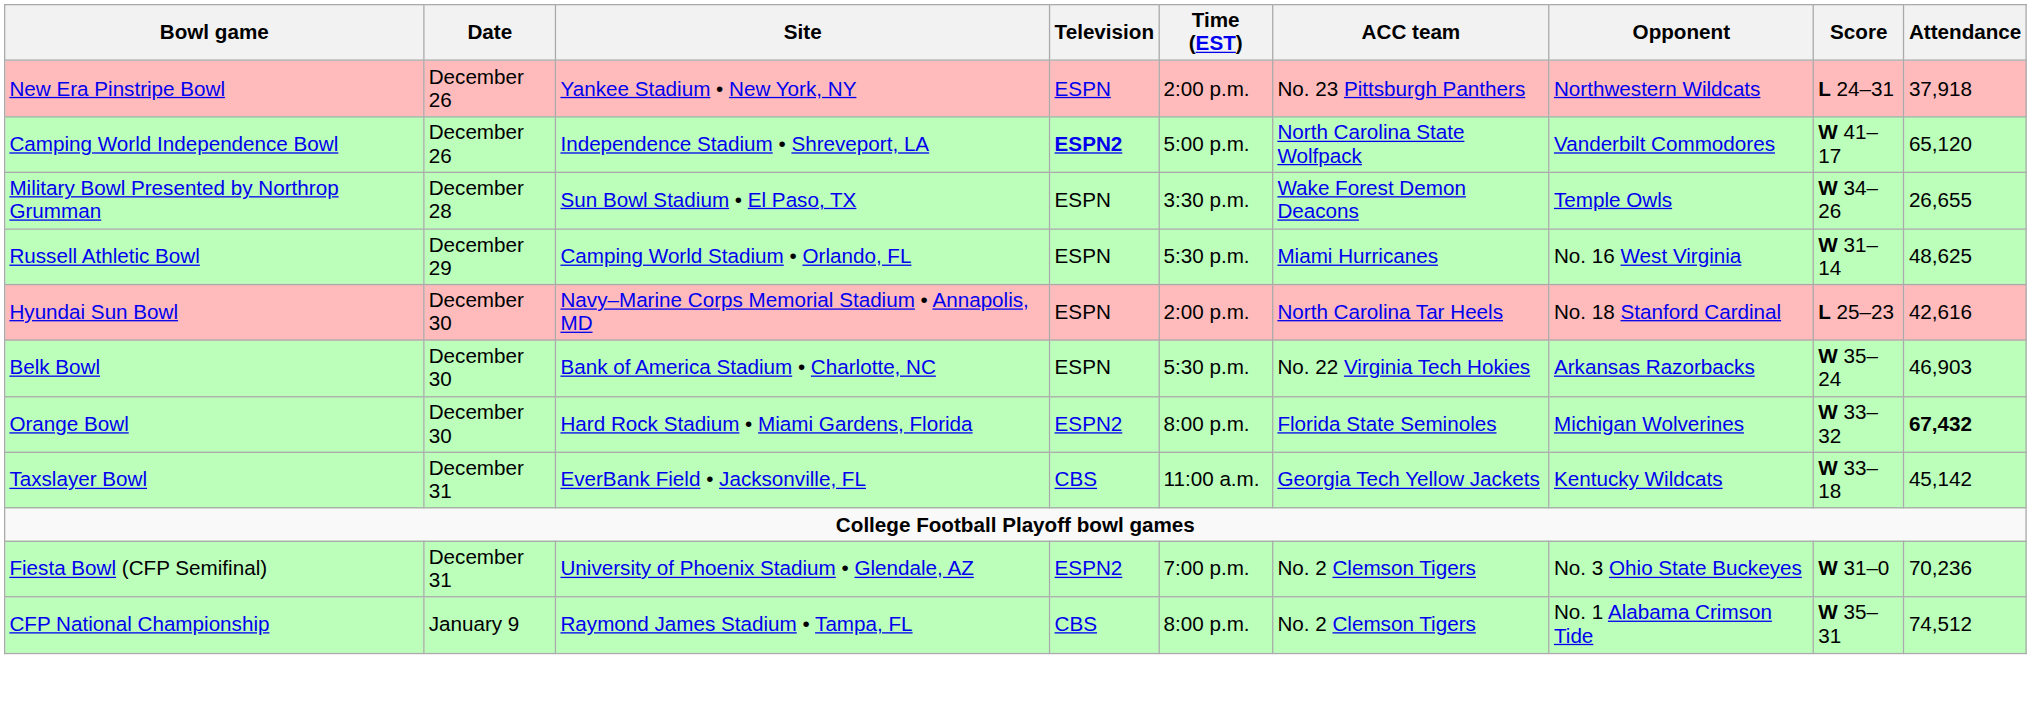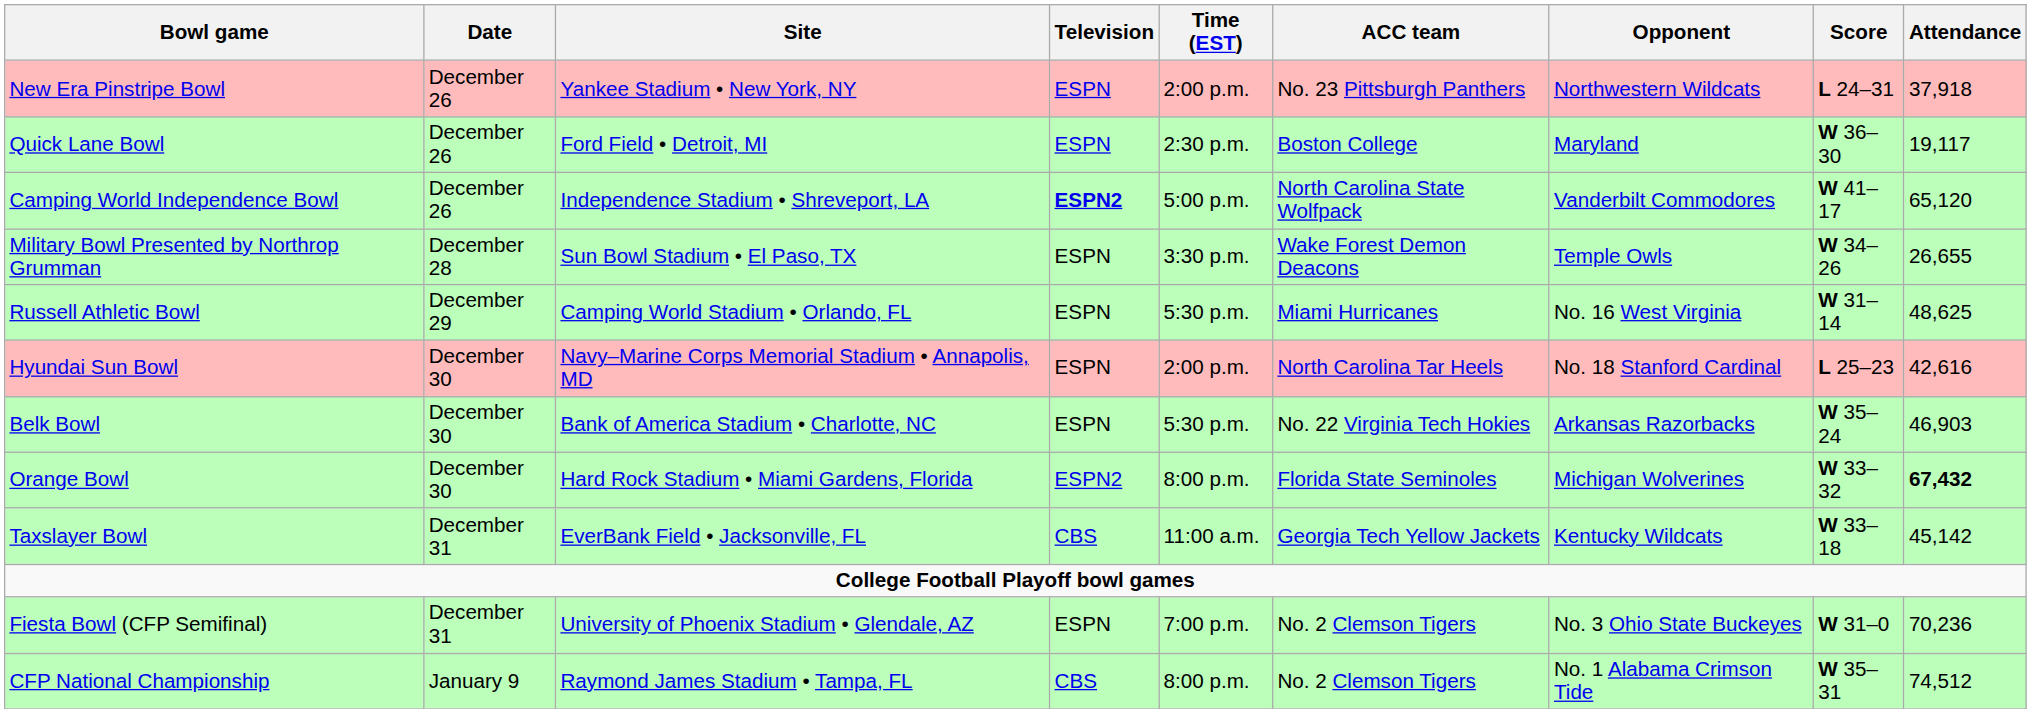+ row: (87, 144)
(1088, 568) ESPN2 -> (1083, 624) ESPN
